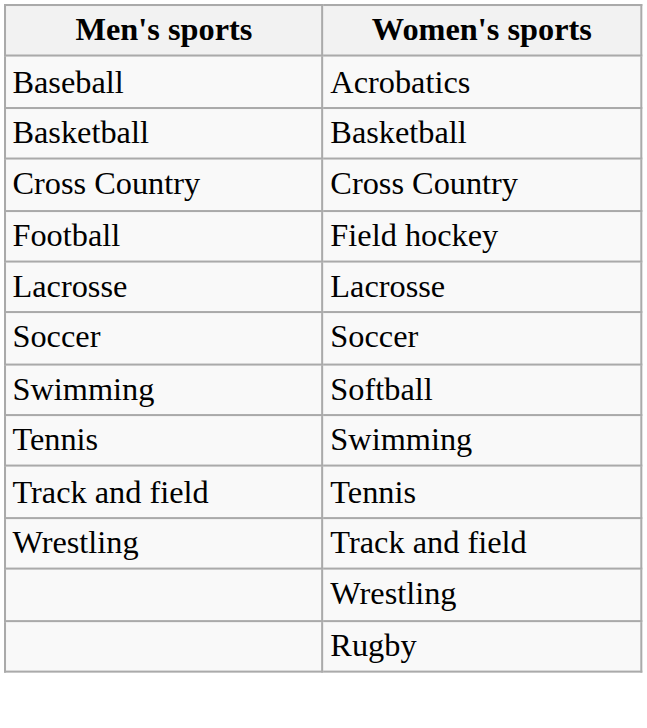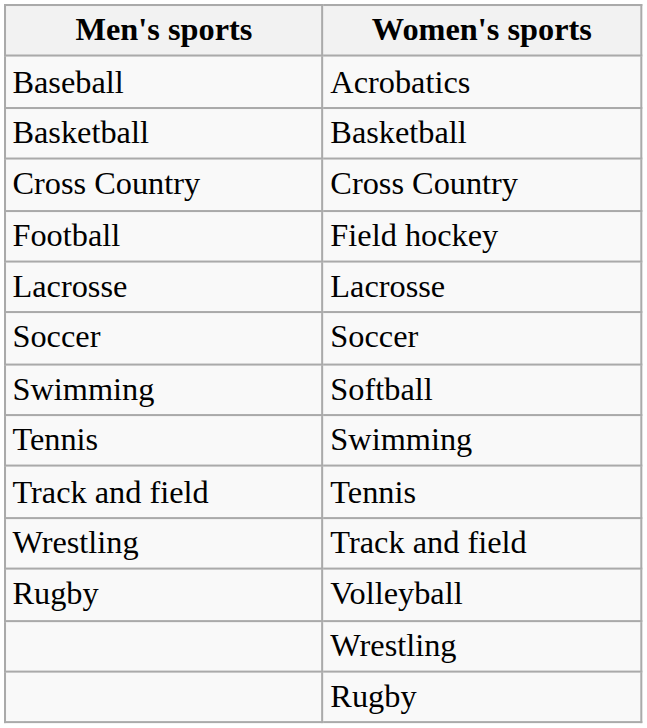+ row: (396, 593)
